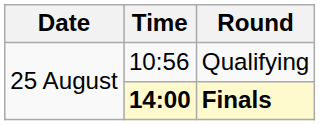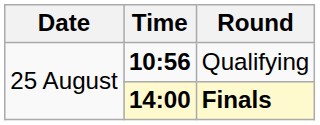(159, 61) normal -> (160, 61) bold
